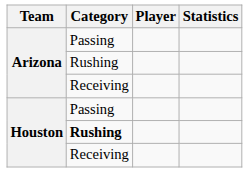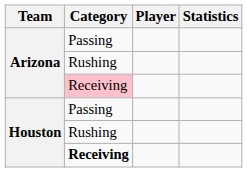(99, 85) no background -> (98, 85) pink background
(96, 132) bold -> (92, 132) normal
(99, 155) normal -> (98, 155) bold
